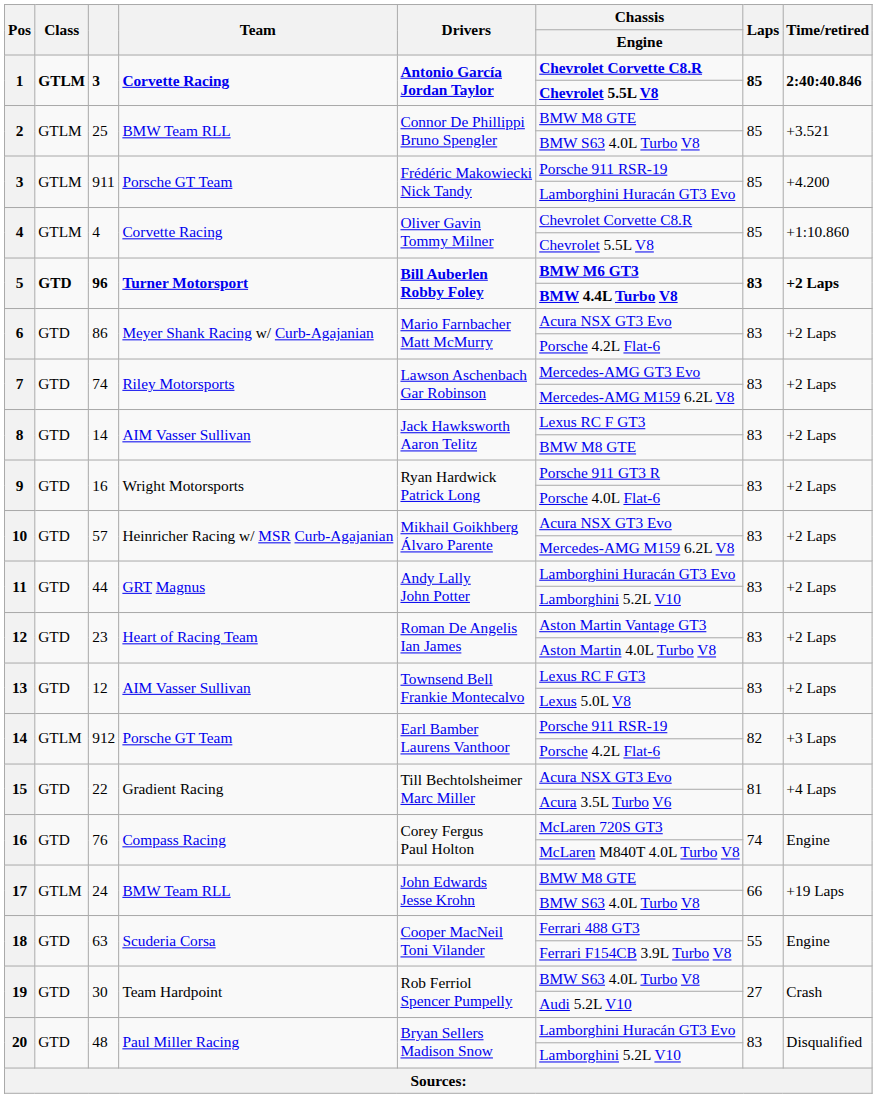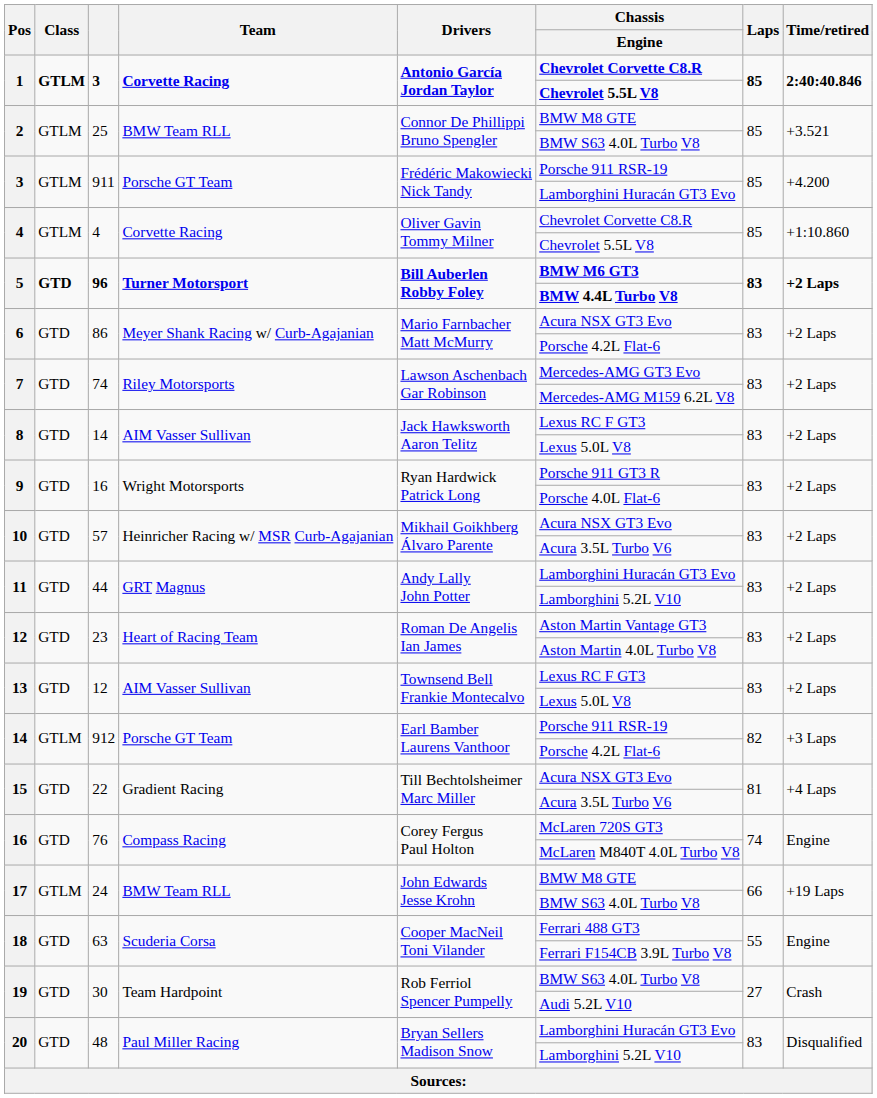(588, 447) BMW M8 GTE -> (585, 447) Lexus 5.0L V8
(637, 548) Mercedes-AMG M159 6.2L V8 -> (605, 548) Acura 3.5L Turbo V6
